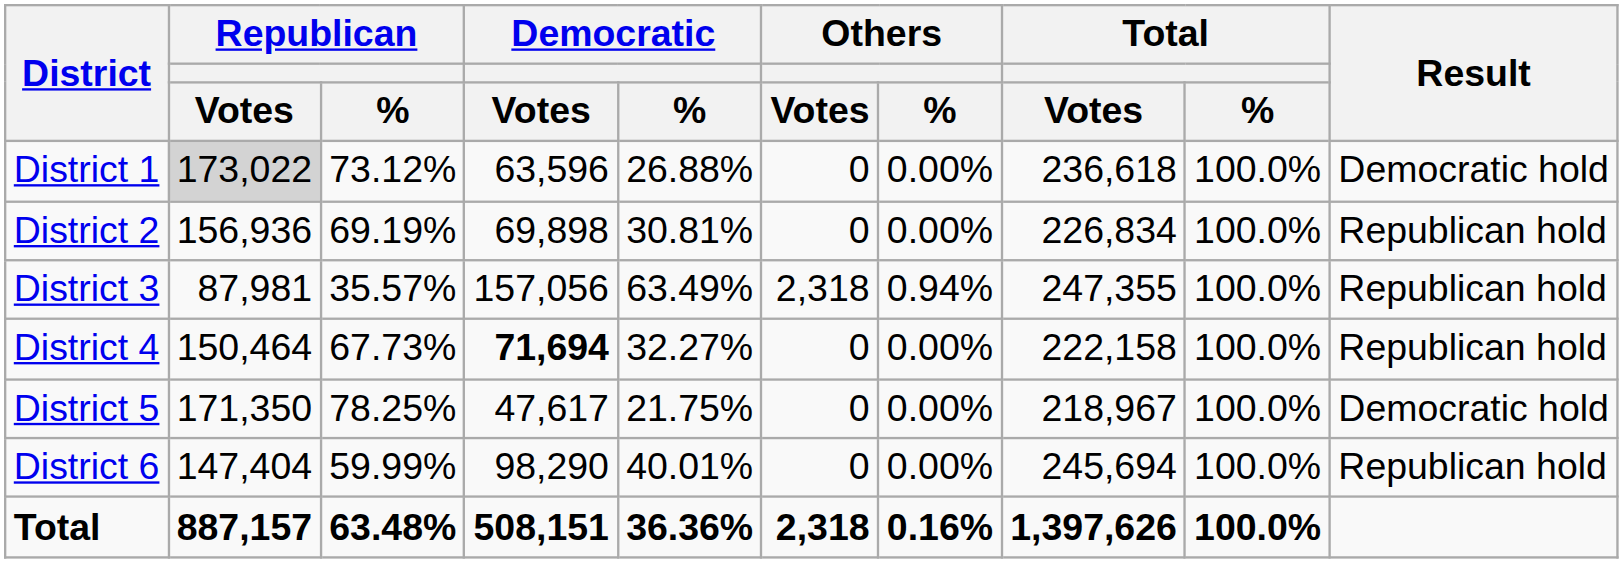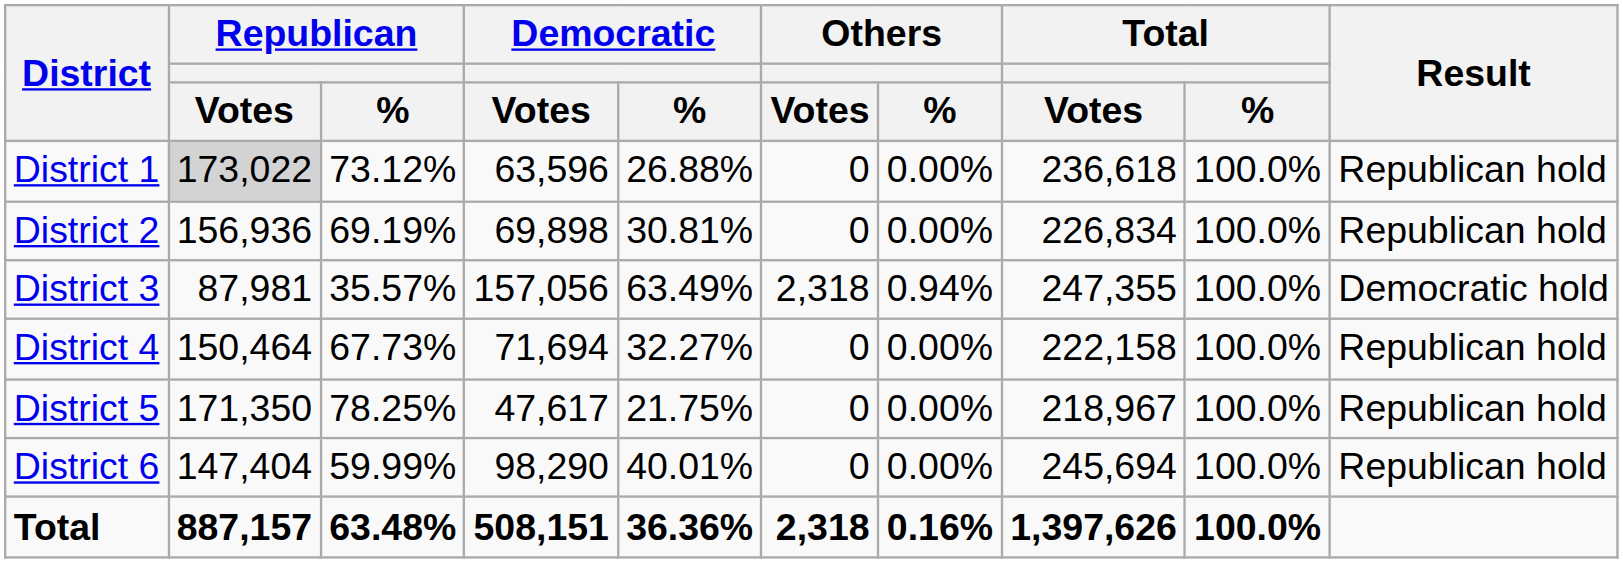(1474, 170) Democratic hold -> (1473, 170) Republican hold
(1473, 288) Republican hold -> (1474, 288) Democratic hold
(552, 348) bold -> (552, 348) normal
(1474, 407) Democratic hold -> (1473, 407) Republican hold
